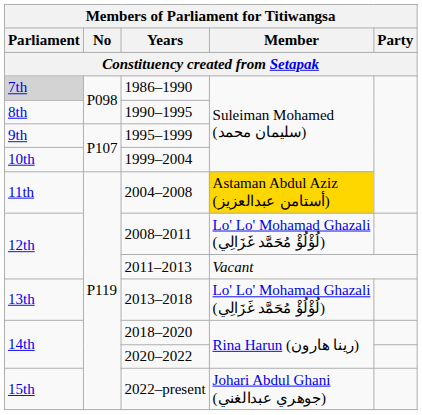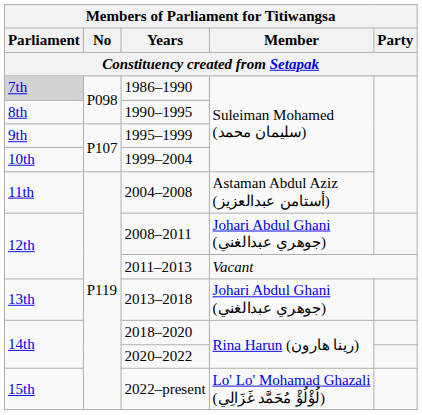(275, 192) gold background -> (275, 192) no background
(291, 234) Lo' Lo' Mohamad Ghazali (لُؤْلُؤْ مُحَمَّد غَزَالِي) -> (271, 234) Johari Abdul Ghani (جوهري عبدالغني)
(291, 299) Lo' Lo' Mohamad Ghazali (لُؤْلُؤْ مُحَمَّد غَزَالِي) -> (271, 299) Johari Abdul Ghani (جوهري عبدالغني)
(271, 389) Johari Abdul Ghani (جوهري عبدالغني) -> (291, 389) Lo' Lo' Mohamad Ghazali (لُؤْلُؤْ مُحَمَّد غَزَالِي)
